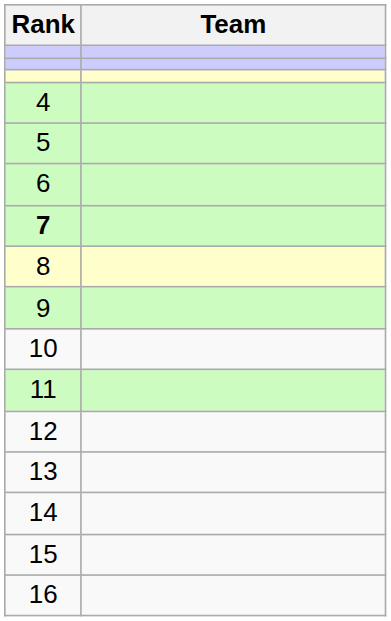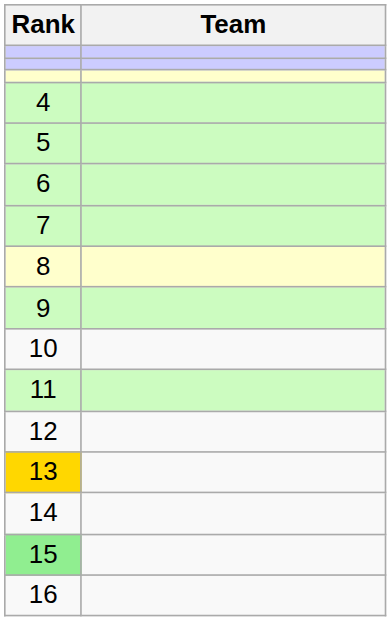(43, 225) bold -> (43, 225) normal
(43, 471) no background -> (43, 471) gold background
(43, 554) no background -> (43, 554) lightgreen background
